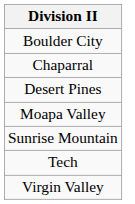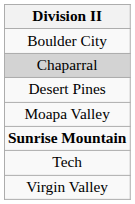(63, 65) no background -> (67, 65) lightgrey background
(63, 138) normal -> (67, 138) bold
